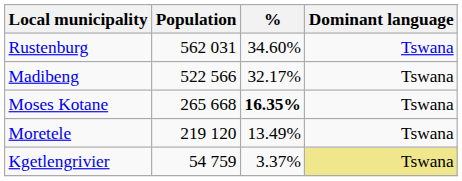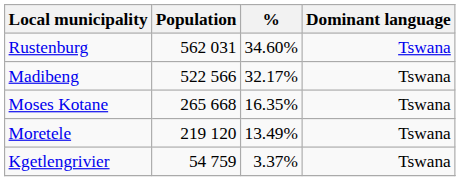(273, 104) bold -> (271, 104) normal
(427, 161) khaki background -> (424, 161) no background
